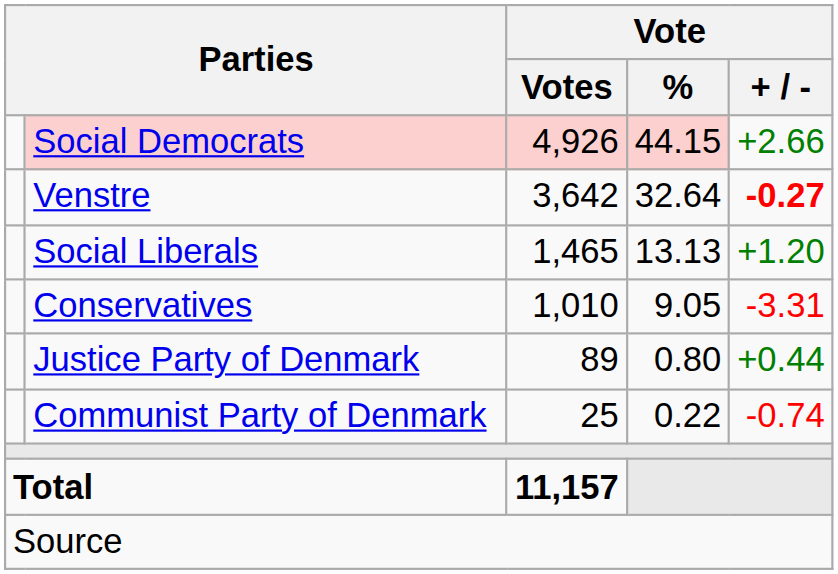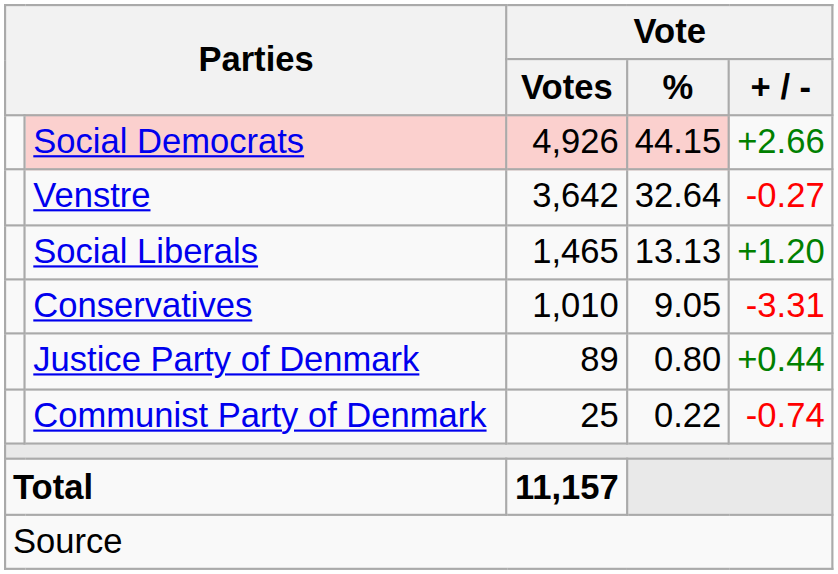(785, 196) bold -> (785, 196) normal
